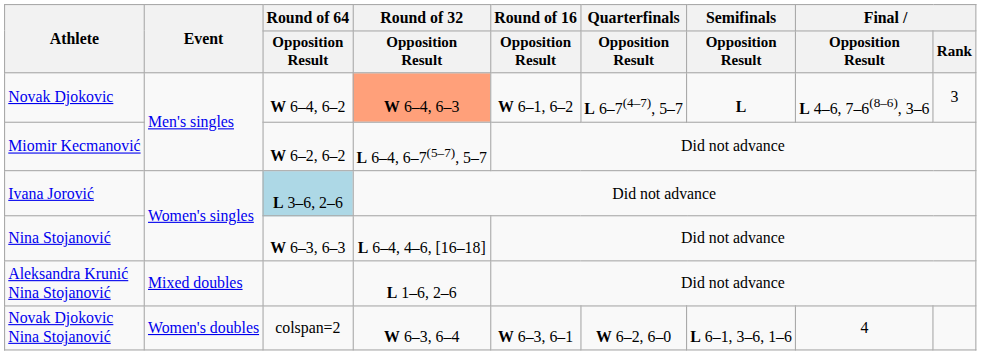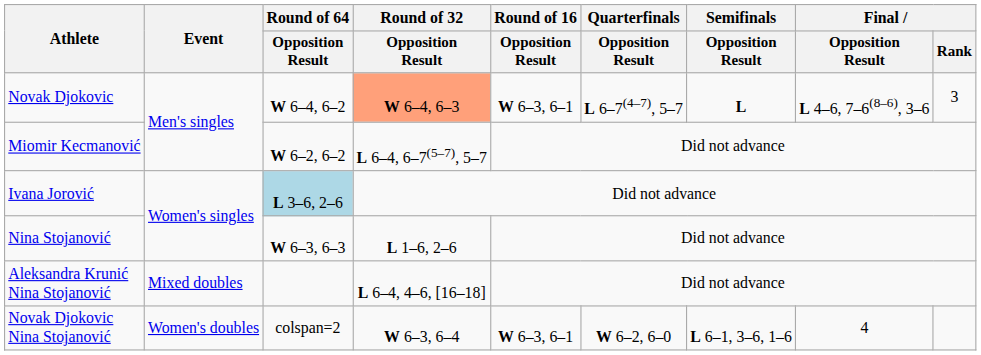(536, 107) W 6–1, 6–2 -> (536, 107) W 6–3, 6–1
(422, 247) L 6–4, 4–6, [16–18] -> (422, 247) L 1–6, 2–6
(422, 292) L 1–6, 2–6 -> (422, 292) L 6–4, 4–6, [16–18]
